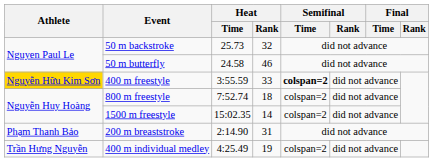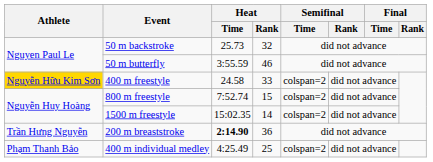(232, 63) 24.58 -> (232, 63) 3:55.59
(232, 80) 3:55.59 -> (232, 80) 24.58
(305, 80) bold -> (304, 80) normal
(267, 98) 18 -> (267, 98) 15
(43, 132) Phạm Thanh Bảo -> (47, 132) Trần Hưng Nguyễn
(232, 132) normal -> (232, 132) bold
(267, 132) 31 -> (267, 132) 36
(47, 149) Trần Hưng Nguyễn -> (43, 149) Phạm Thanh Bảo
(267, 149) 19 -> (267, 149) 25
